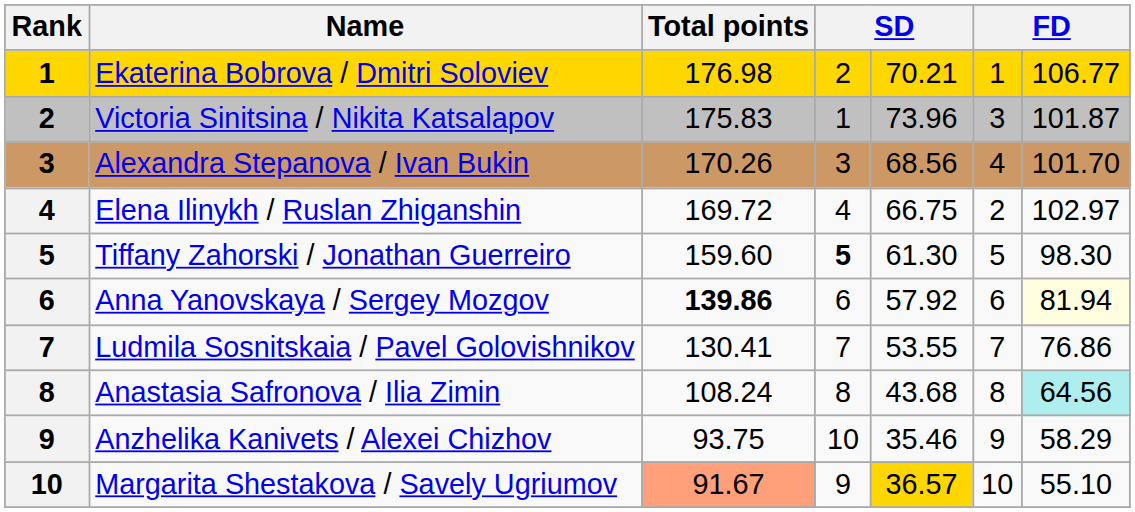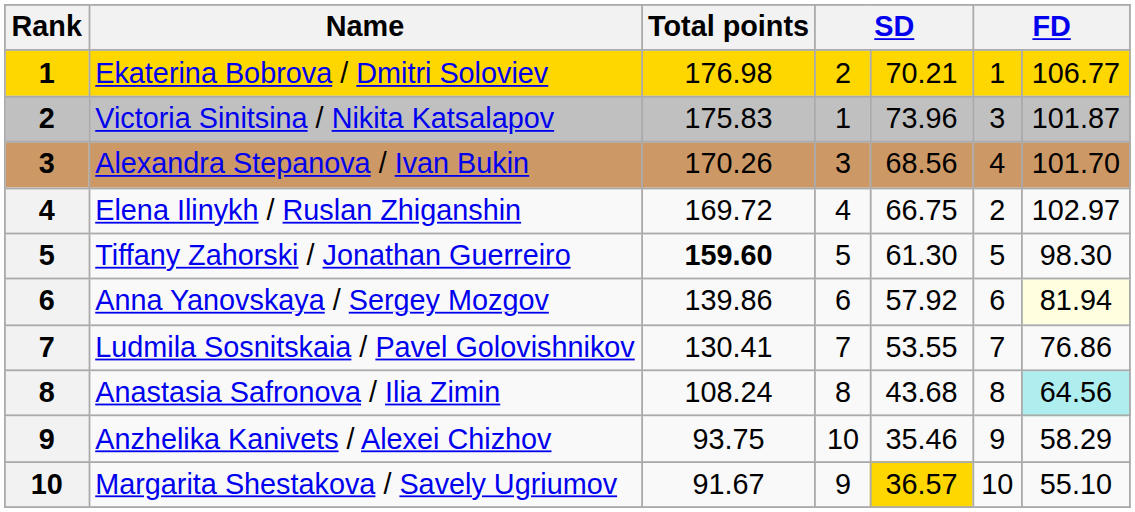(729, 255) normal -> (729, 255) bold
(843, 255) bold -> (843, 255) normal
(729, 301) bold -> (729, 301) normal
(729, 484) lightsalmon background -> (729, 484) no background
